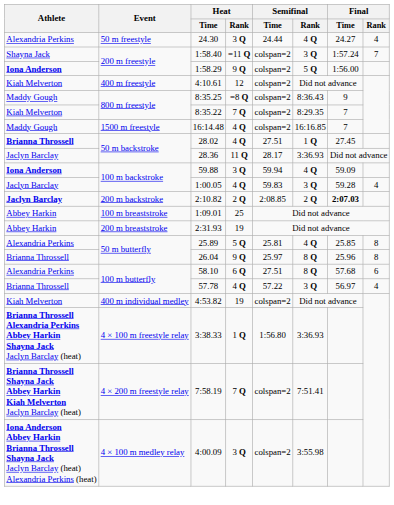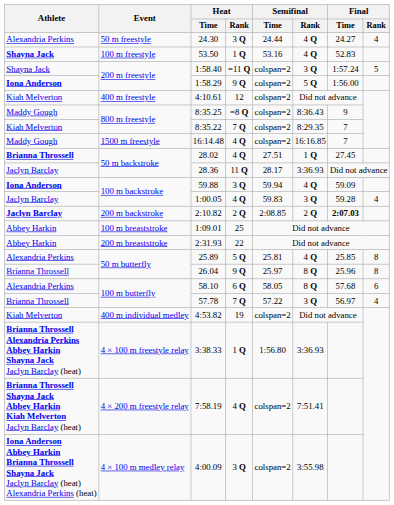+ row: (208, 54)
(376, 54) 7 -> (376, 69) 5
(239, 228) 19 -> (239, 243) 22
(273, 272) 27.51 -> (273, 286) 58.05
(239, 286) 4 Q -> (239, 301) 7 Q
(239, 392) 7 Q -> (239, 406) 4 Q
